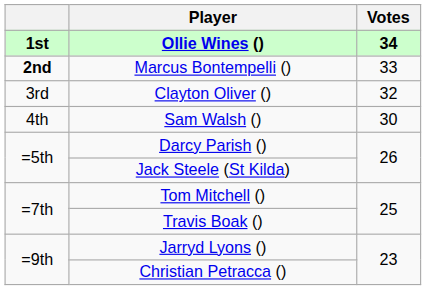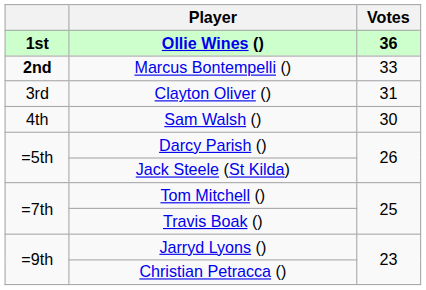(388, 43) 34 -> (388, 43) 36
(388, 94) 32 -> (388, 94) 31
